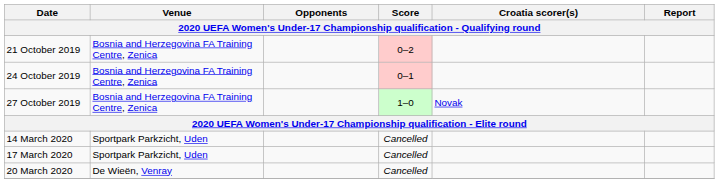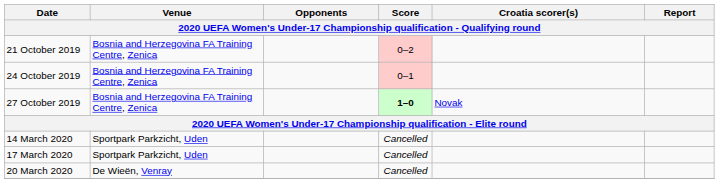(406, 103) normal -> (406, 103) bold
